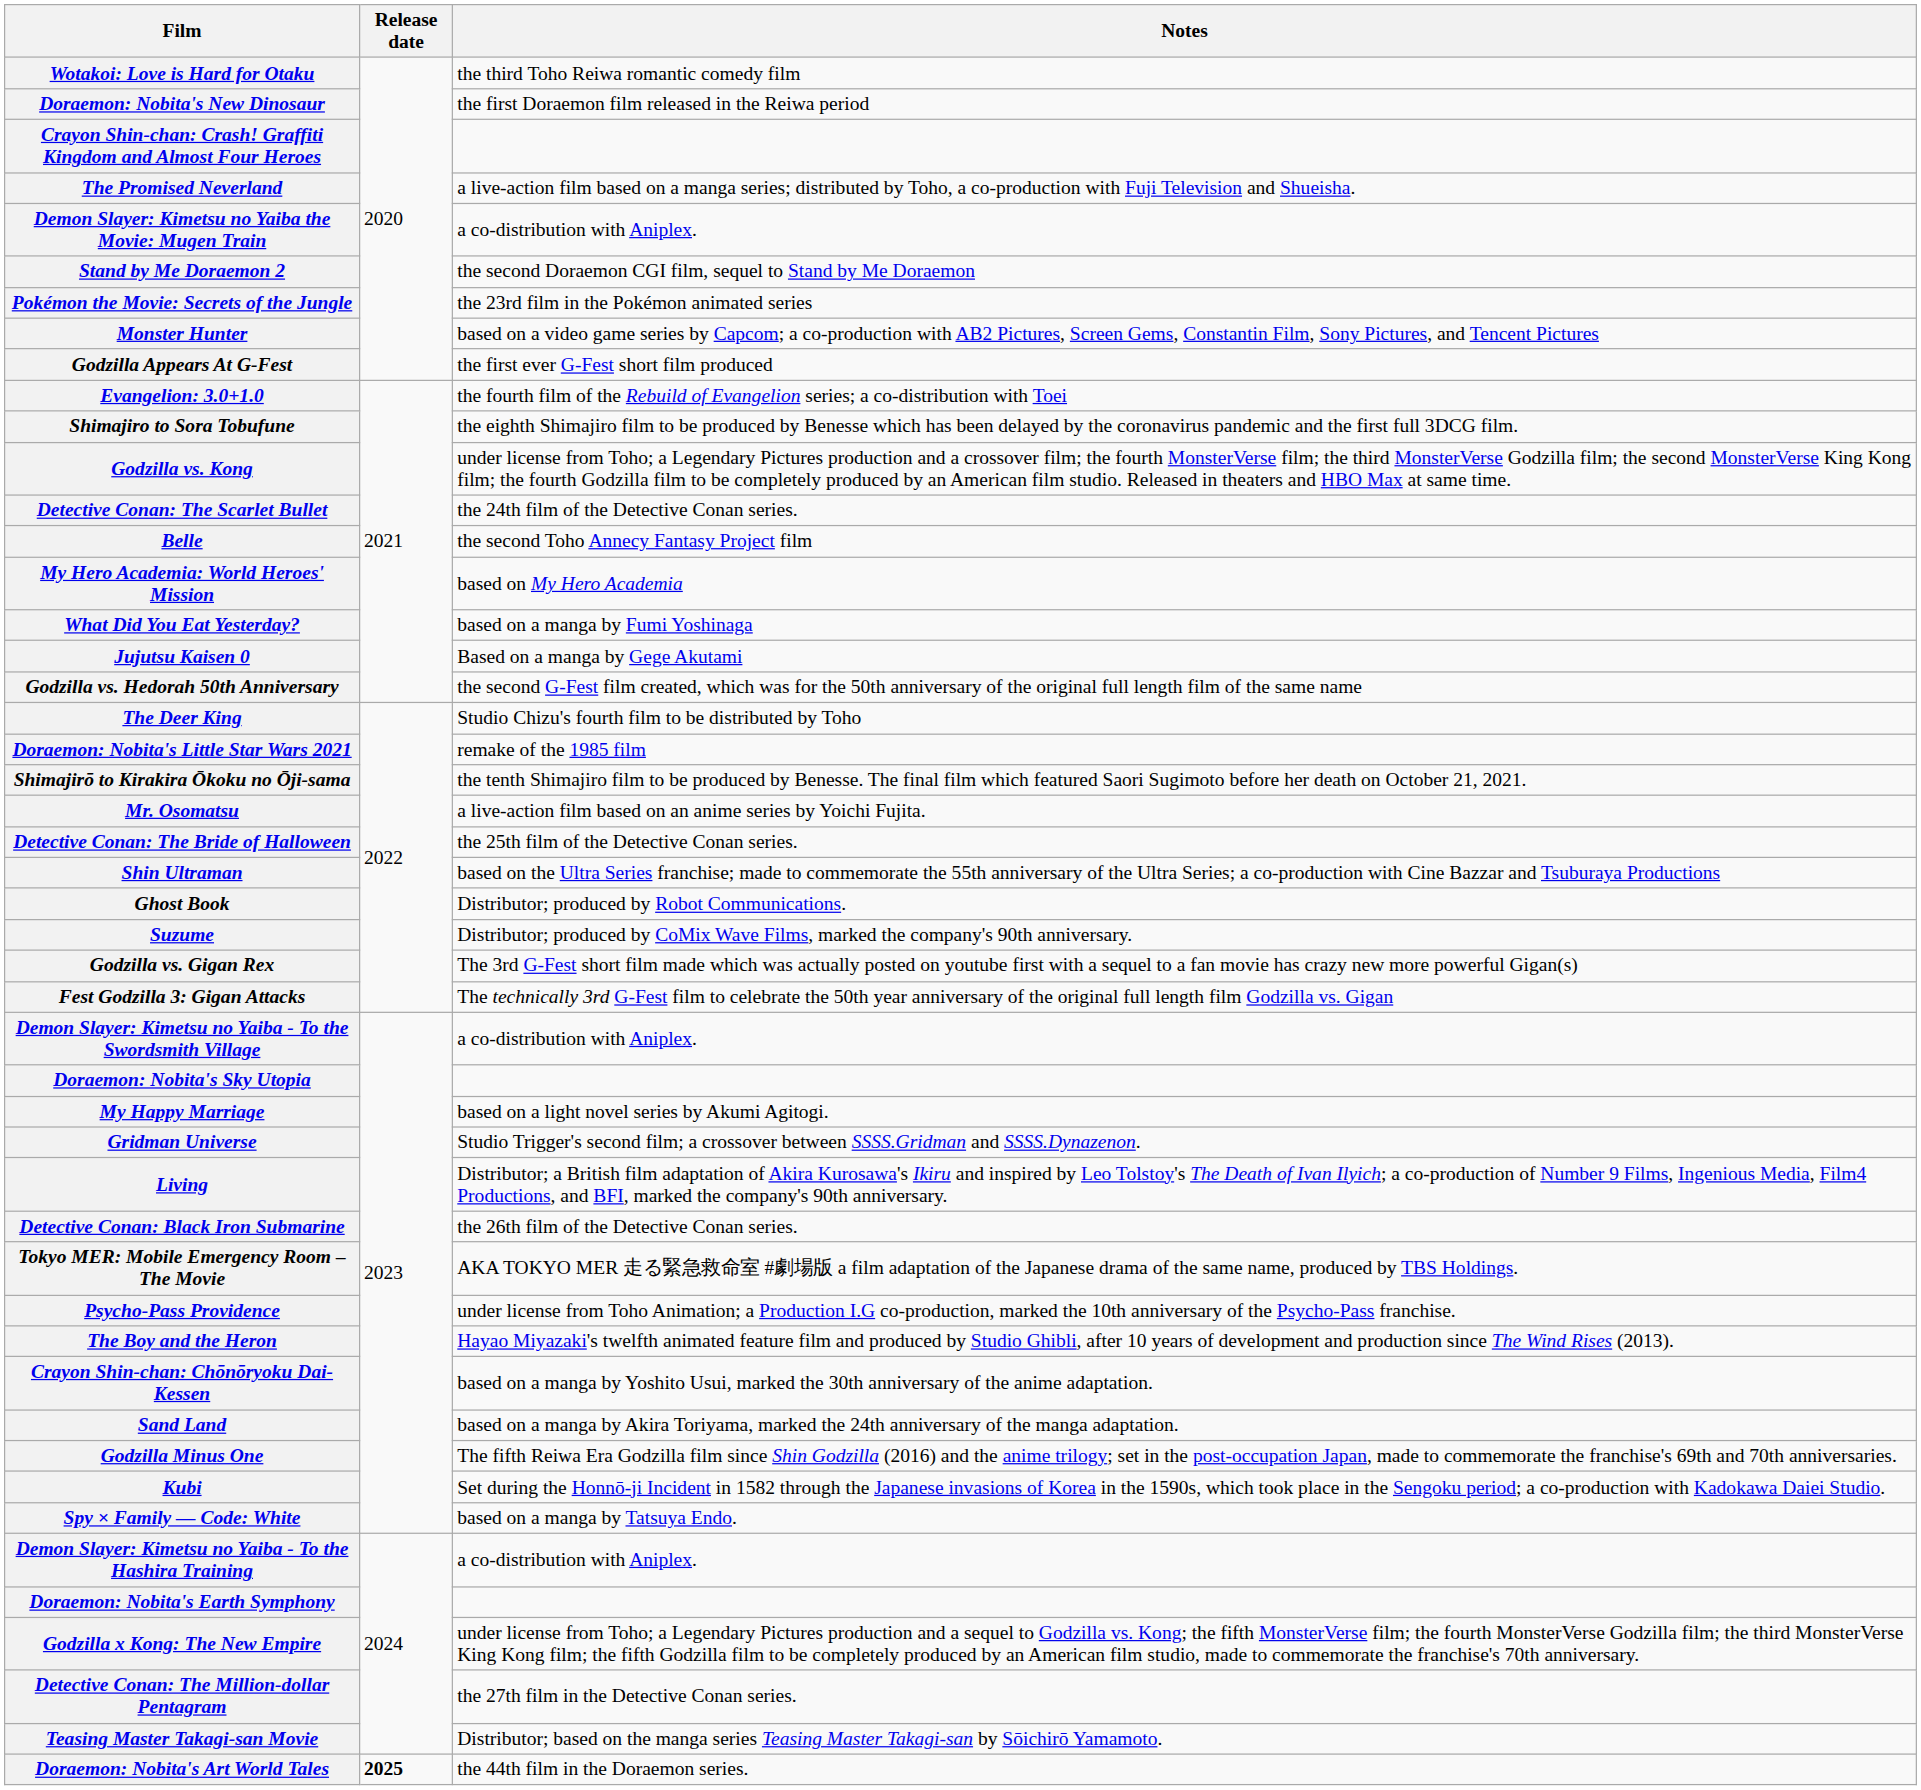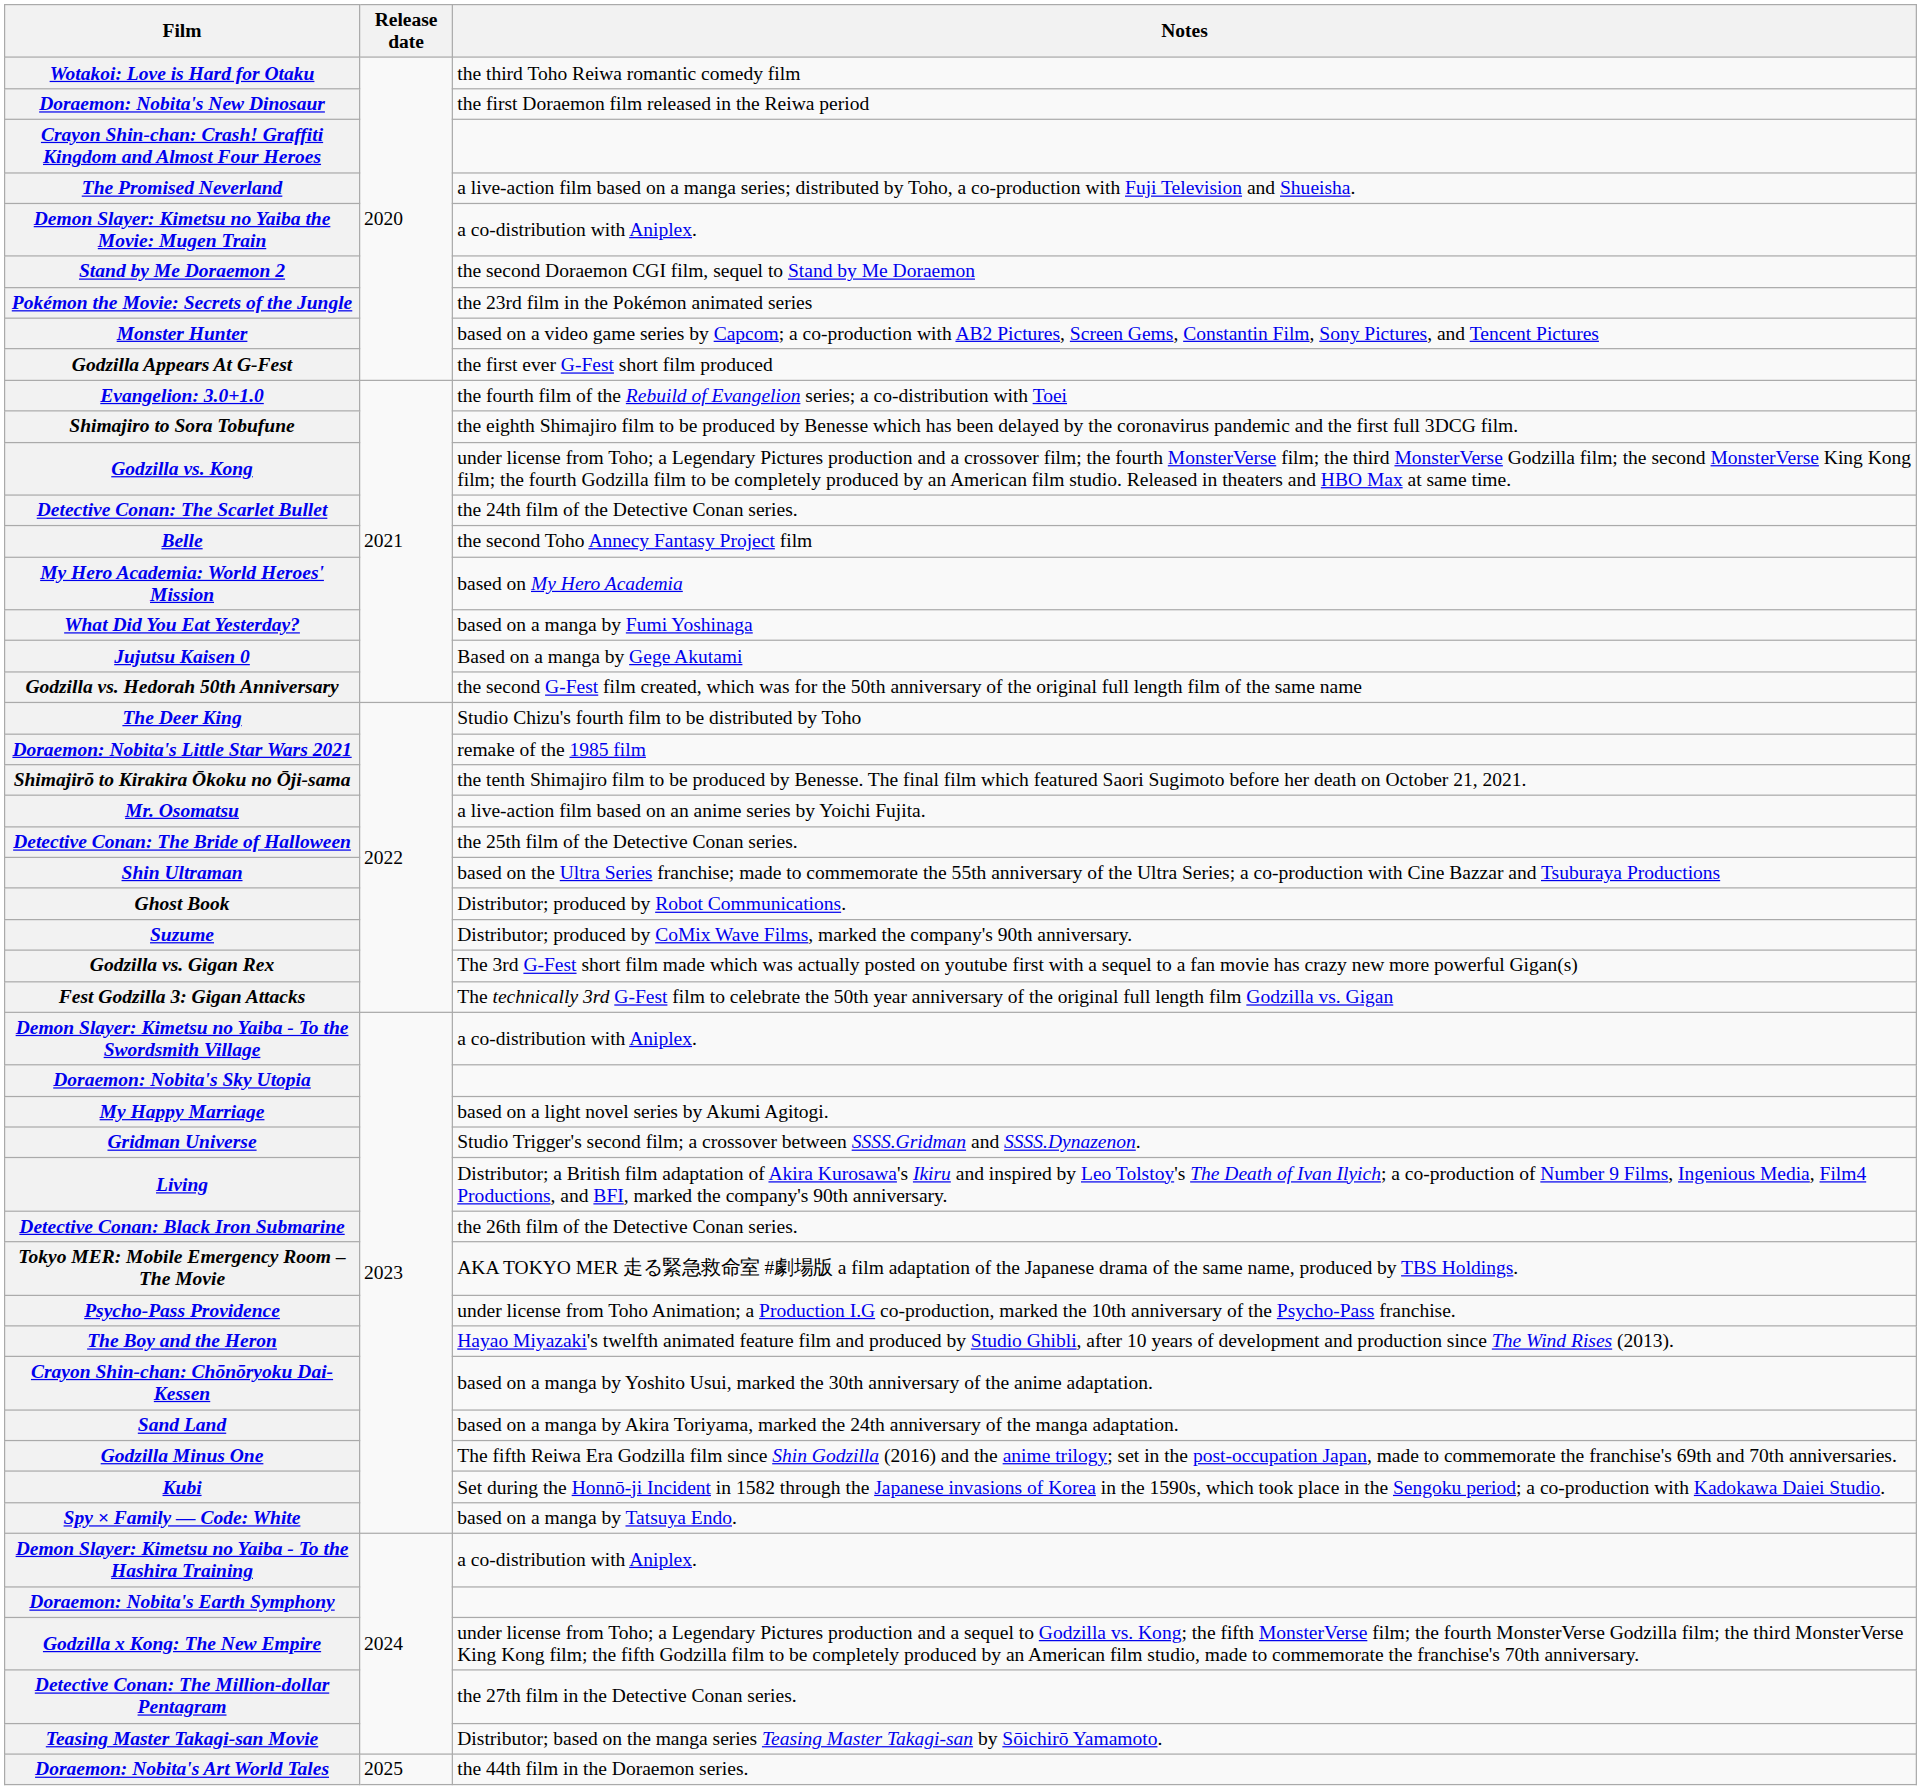(383, 1769) bold -> (383, 1769) normal
